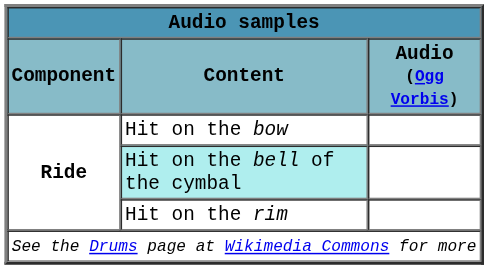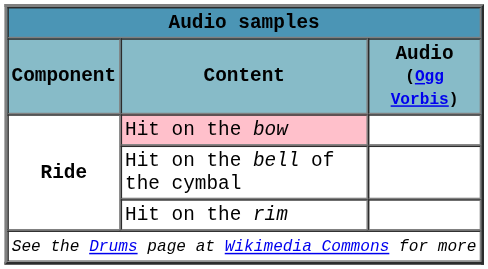(206, 130) no background -> (206, 130) pink background
(230, 172) paleturquoise background -> (230, 172) no background
